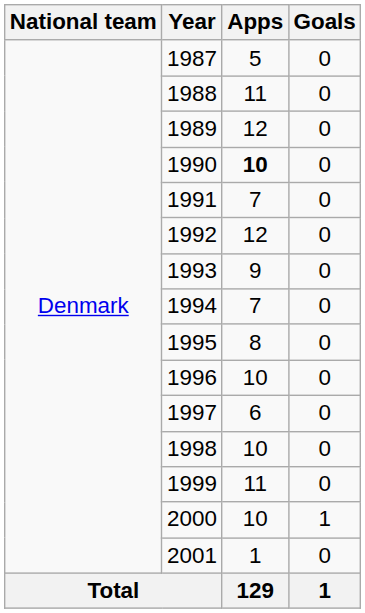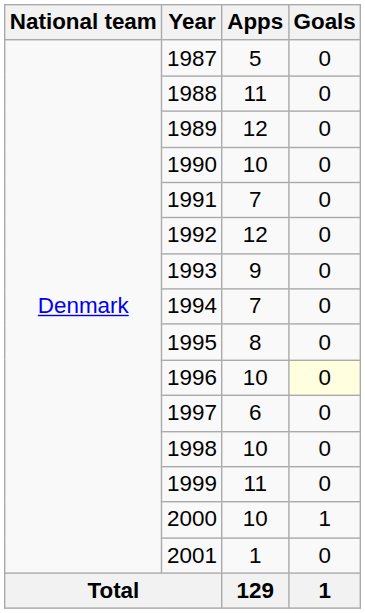(255, 164) bold -> (255, 164) normal
(325, 377) no background -> (325, 377) lightyellow background
